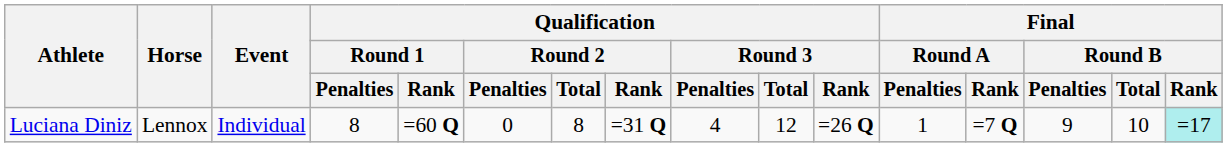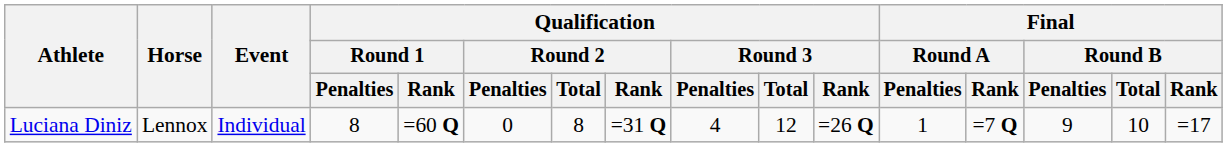(1194, 124) paleturquoise background -> (1194, 124) no background
